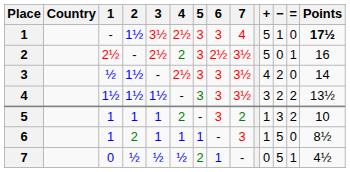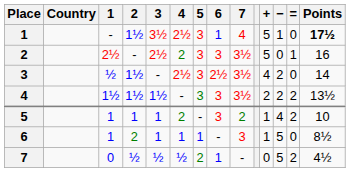(218, 34) 3 -> (218, 34) 1
(218, 55) 2½ -> (218, 55) 3
(218, 75) 3 -> (218, 75) 2½
(267, 95) 3 -> (267, 95) 2
(280, 116) 3 -> (280, 116) 4
(293, 157) 1 -> (293, 157) 2
